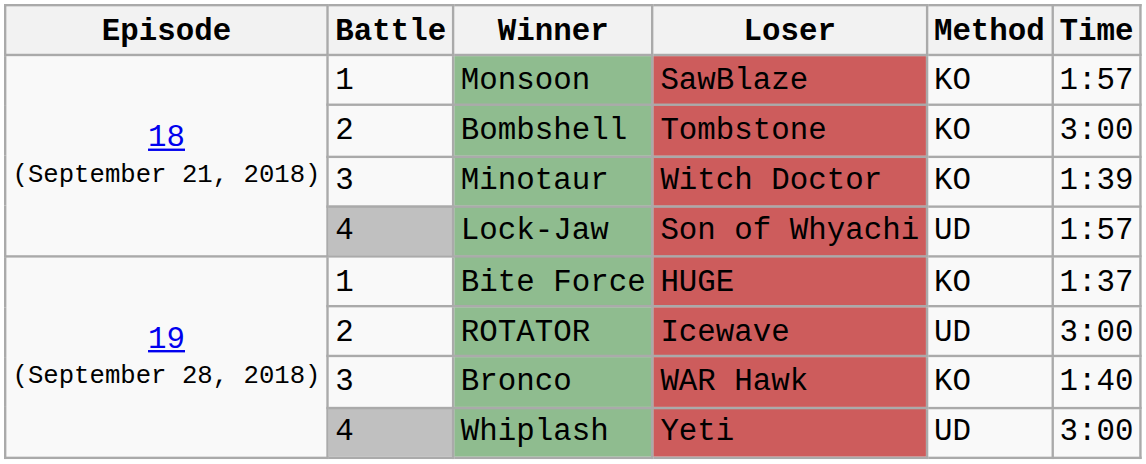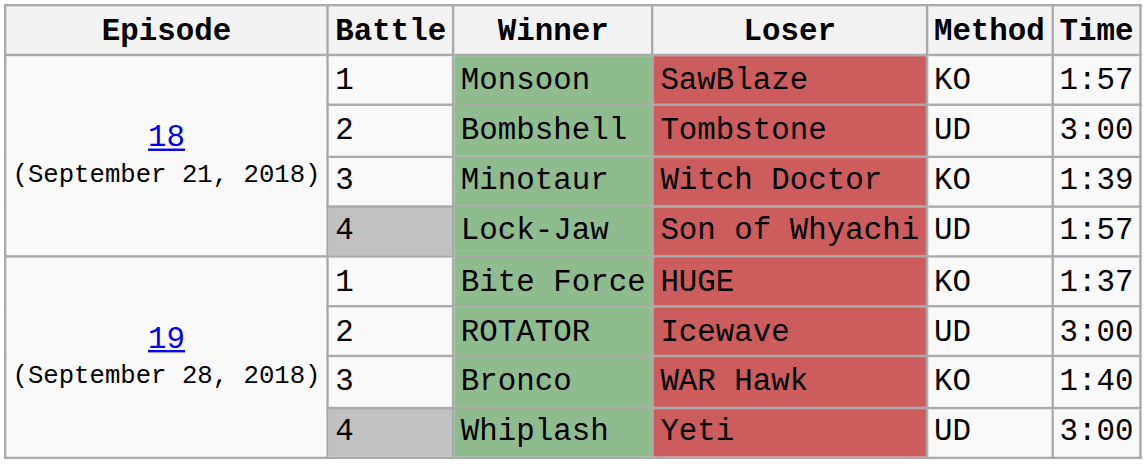(952, 131) KO -> (952, 131) UD
